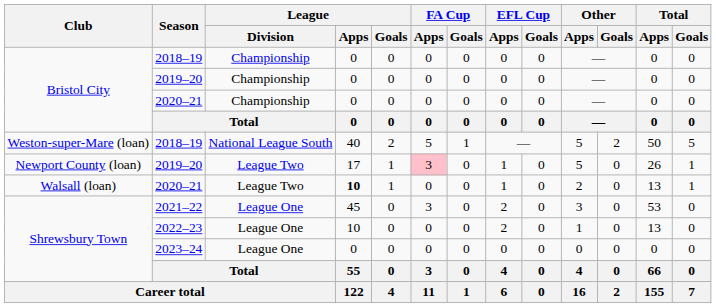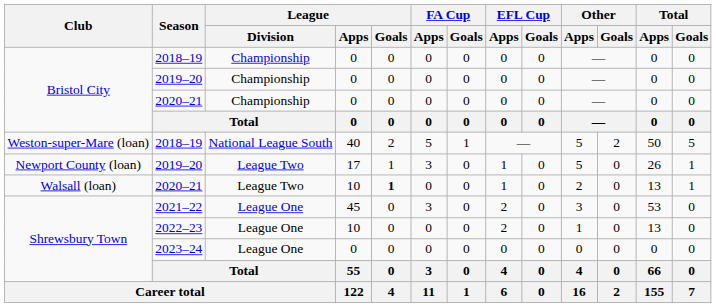(429, 164) pink background -> (429, 164) no background
(354, 185) bold -> (354, 185) normal
(391, 185) normal -> (391, 185) bold
